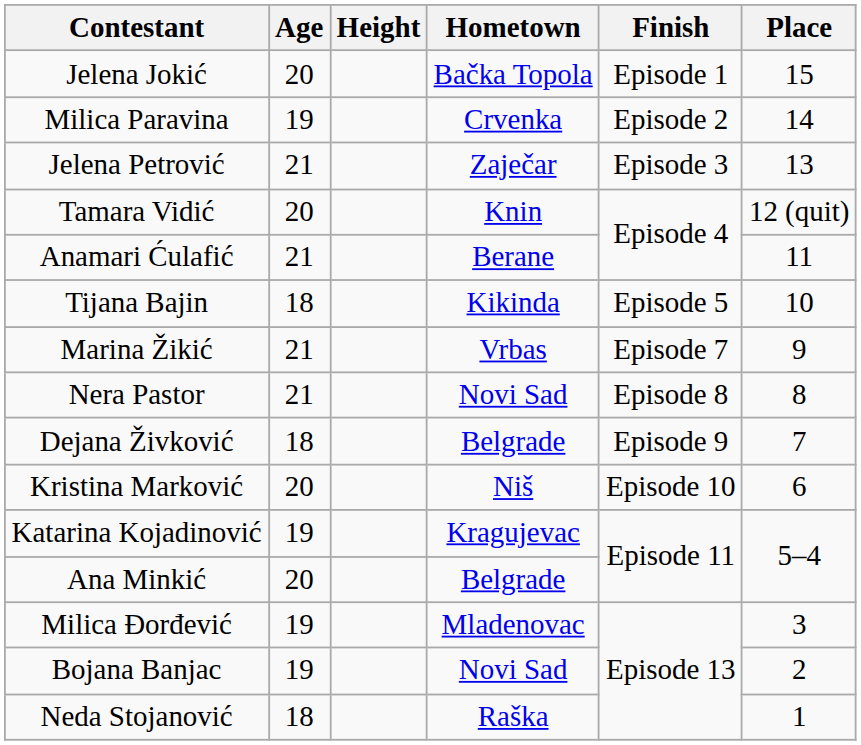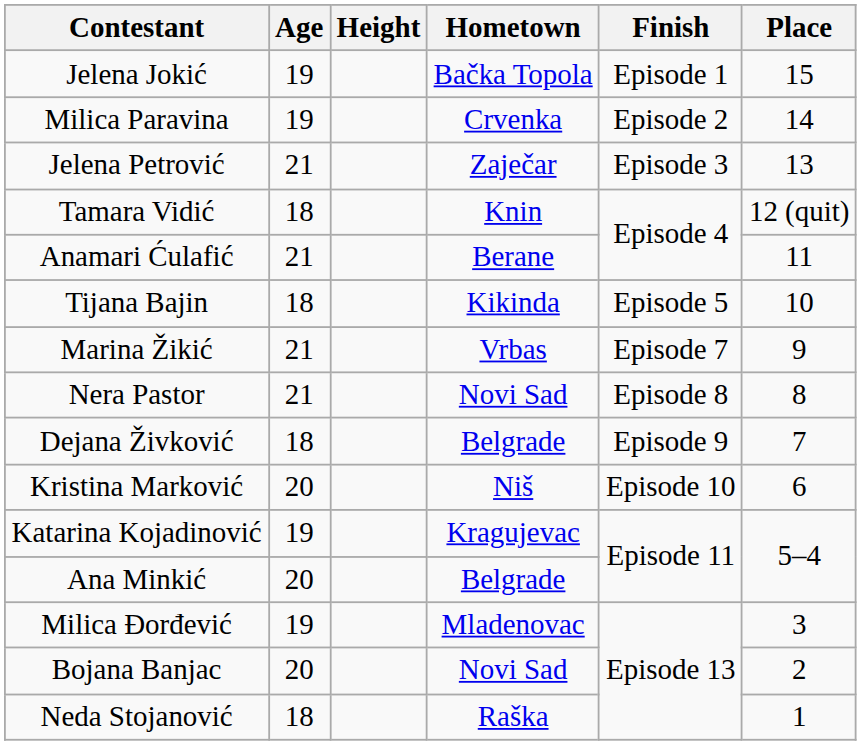(299, 73) 20 -> (299, 73) 19
(299, 211) 20 -> (299, 211) 18
(299, 670) 19 -> (299, 670) 20
